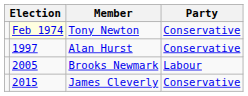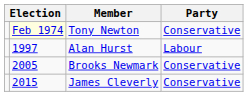(202, 48) Conservative -> (183, 48) Labour
(183, 65) Labour -> (202, 65) Conservative
